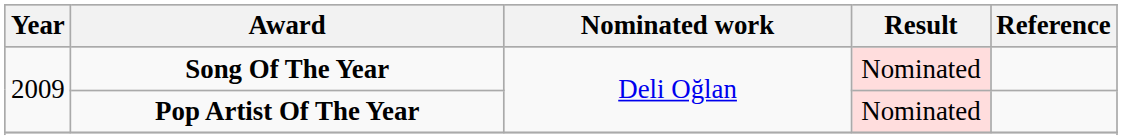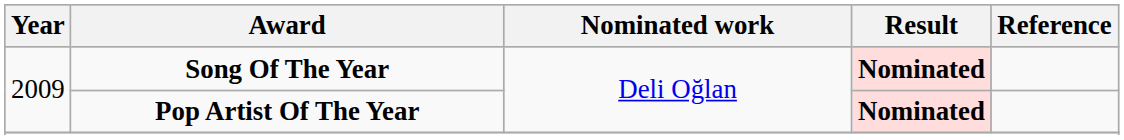(921, 68) normal -> (921, 68) bold
(921, 111) normal -> (921, 111) bold
